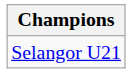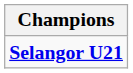(66, 51) normal -> (66, 51) bold
